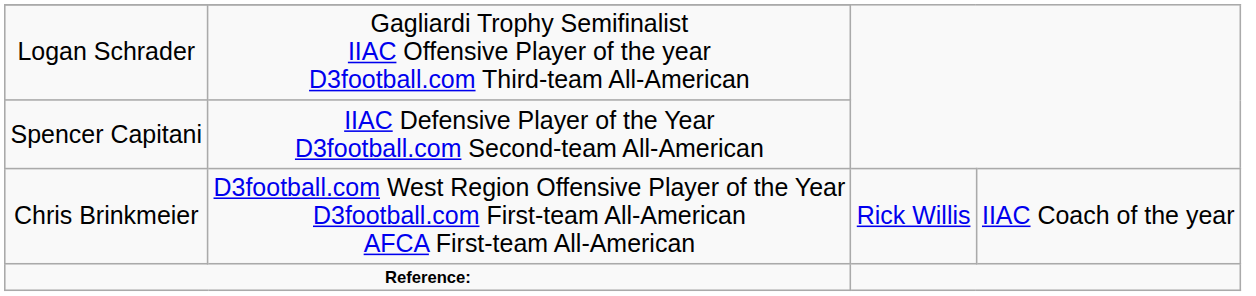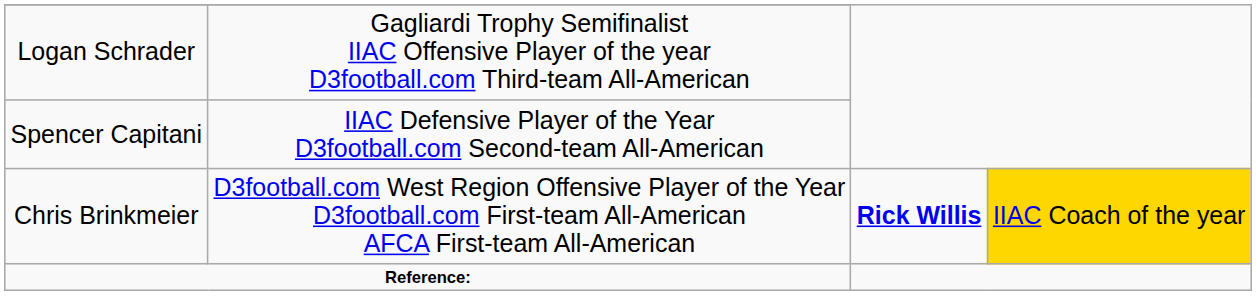(914, 215) normal -> (919, 215) bold
(1108, 215) no background -> (1119, 215) gold background
